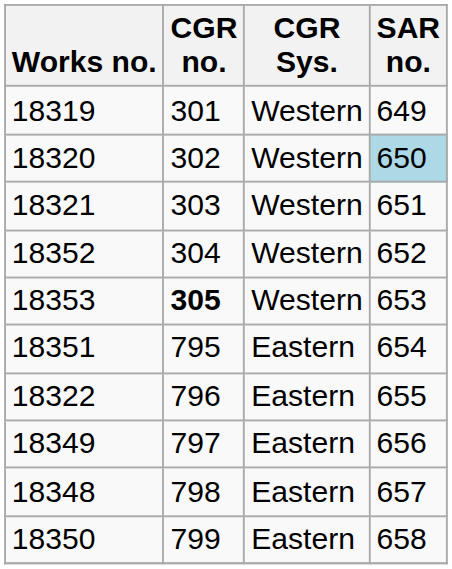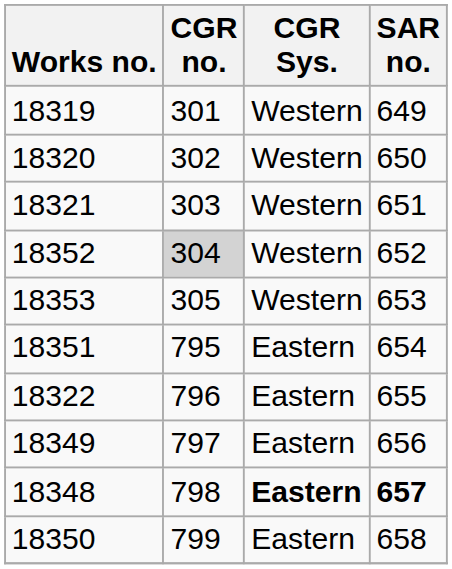(402, 157) lightblue background -> (402, 157) no background
(196, 253) no background -> (196, 253) lightgrey background
(196, 300) bold -> (196, 300) normal
(303, 491) normal -> (306, 491) bold
(402, 491) normal -> (402, 491) bold
